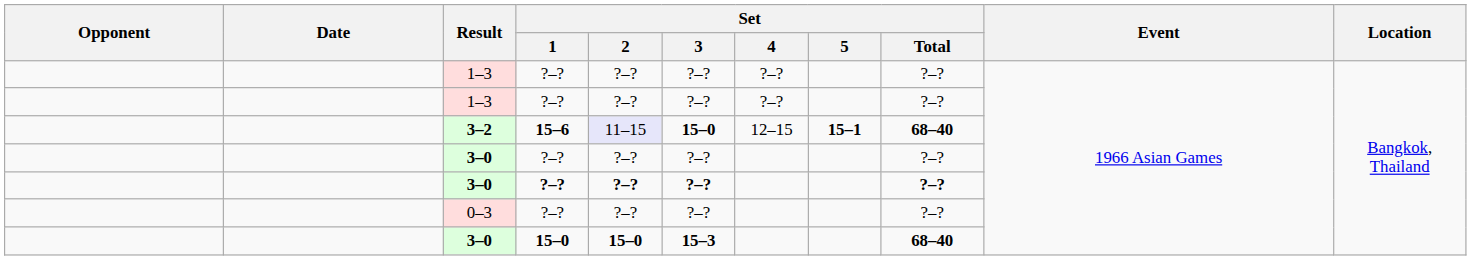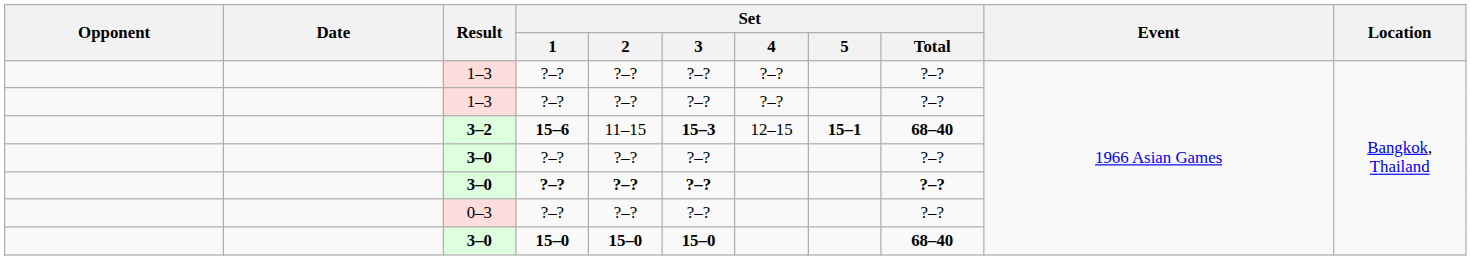(625, 129) lavender background -> (625, 129) no background
(698, 129) 15–0 -> (698, 129) 15–3
(698, 241) 15–3 -> (698, 241) 15–0
